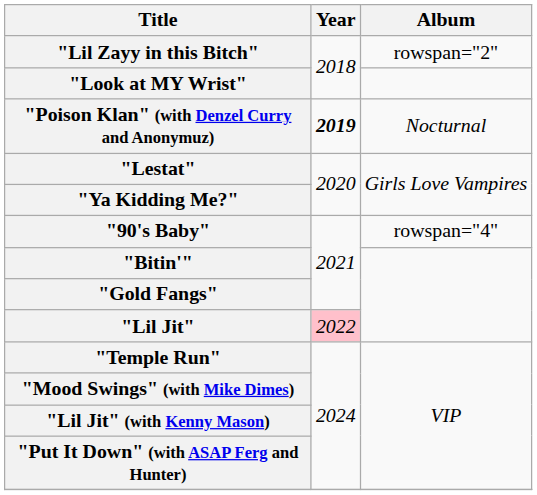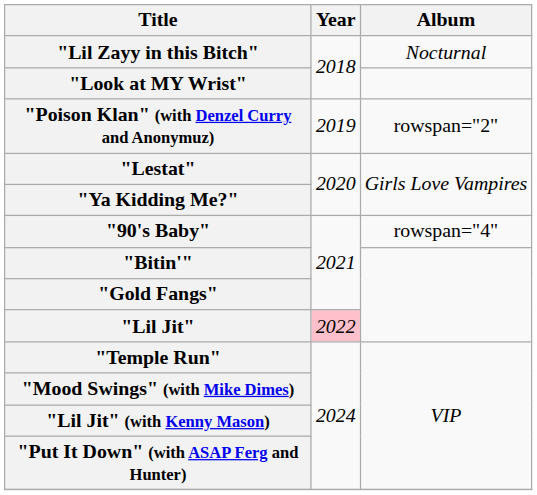(446, 51) rowspan="2" -> (446, 51) Nocturnal
(336, 125) bold -> (336, 125) normal
(446, 125) Nocturnal -> (446, 125) rowspan="2"
